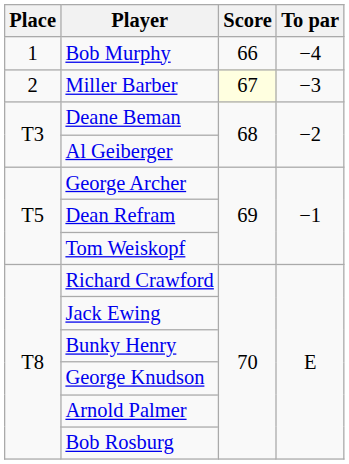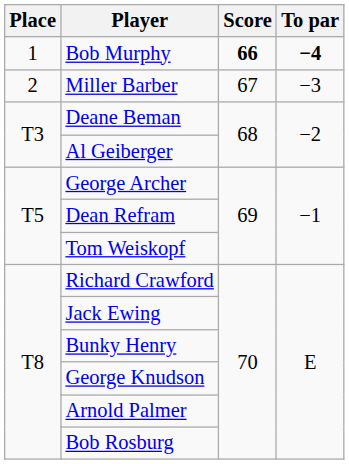(248, 53) normal -> (248, 53) bold
(310, 53) normal -> (310, 53) bold
(248, 85) lightyellow background -> (248, 85) no background
